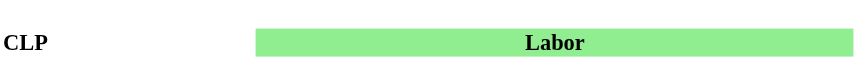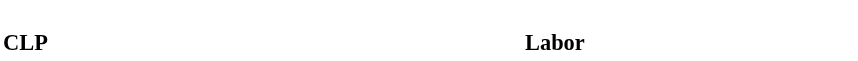(555, 42) lightgreen background -> (555, 42) no background
